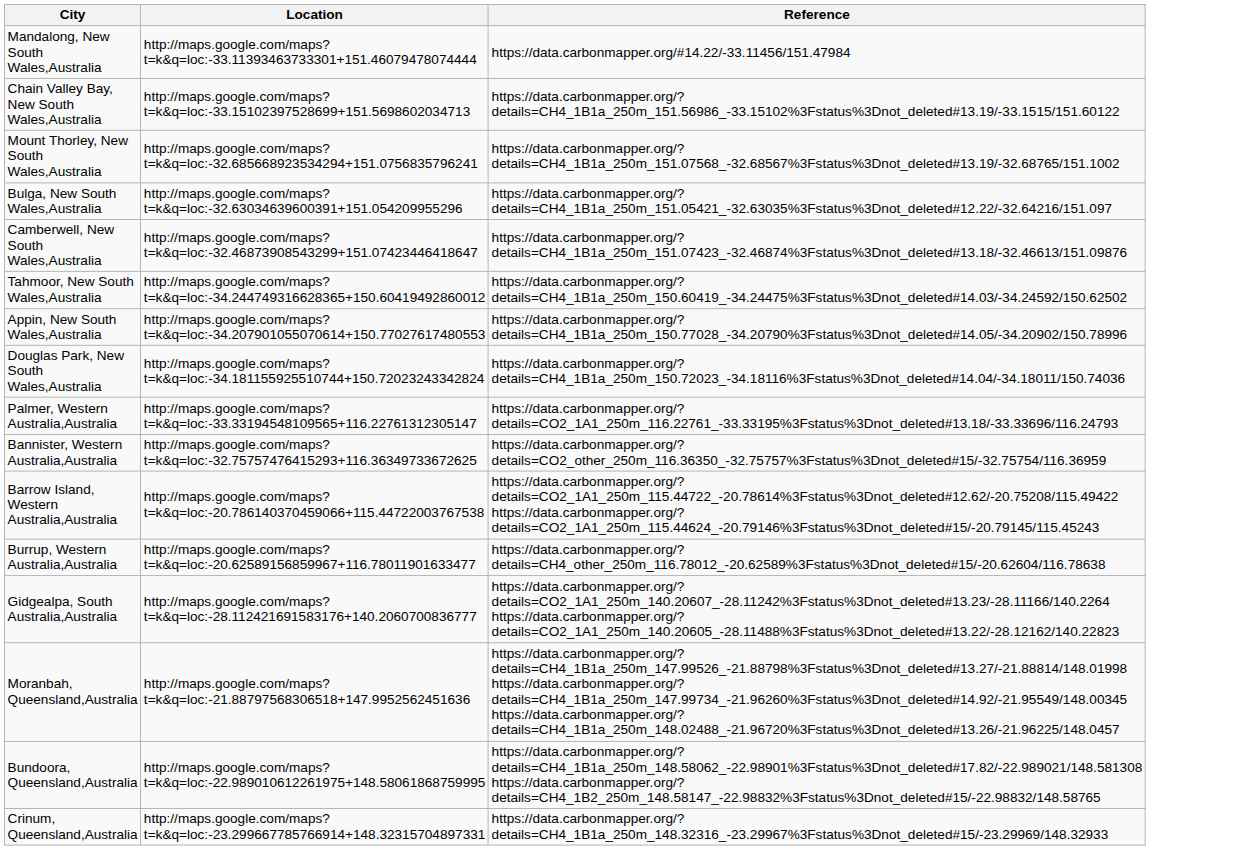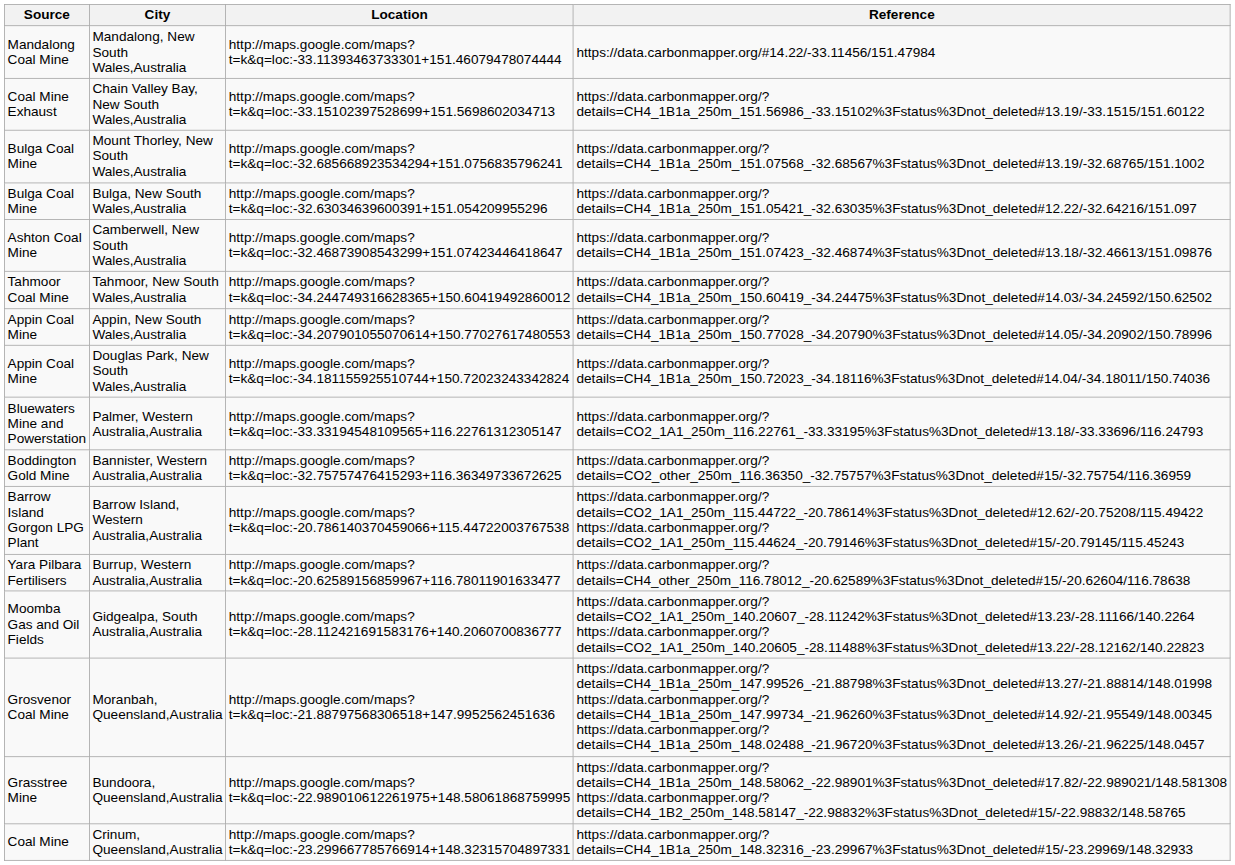+ column: (47, 15)
